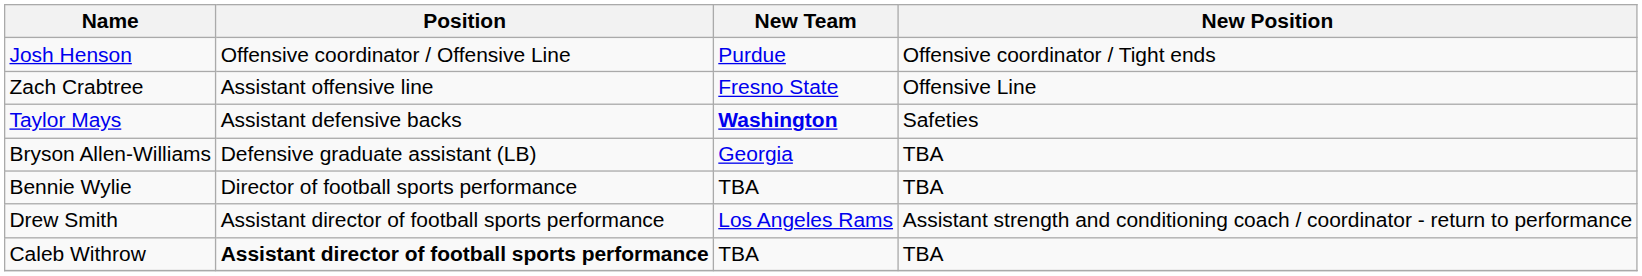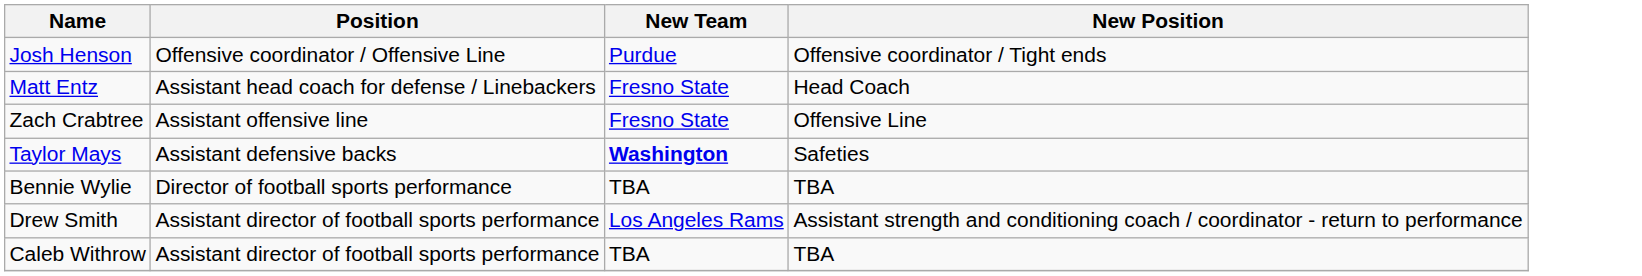+ row: (54, 87)
- row: (110, 154)
(465, 253) bold -> (377, 253) normal
